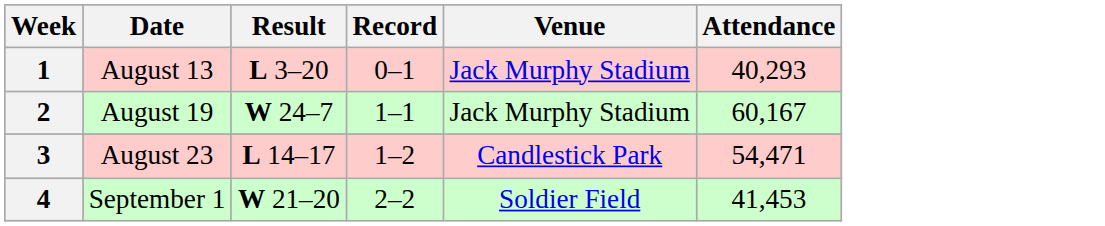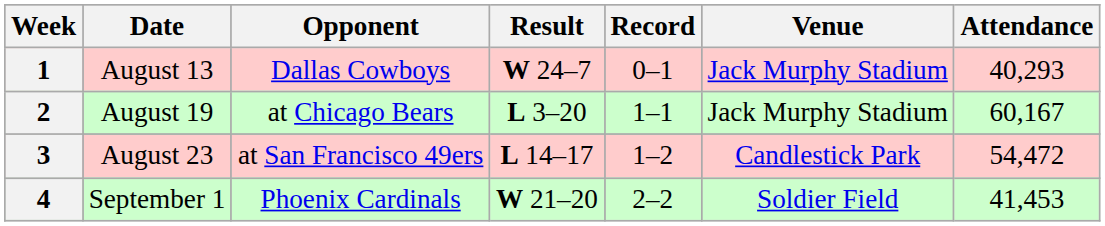+ column: (361, 26)
(289, 69) L 3–20 -> (547, 69) W 24–7
(289, 112) W 24–7 -> (547, 112) L 3–20
(769, 155) 54,471 -> (1027, 155) 54,472
